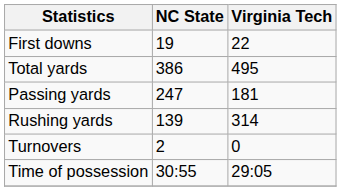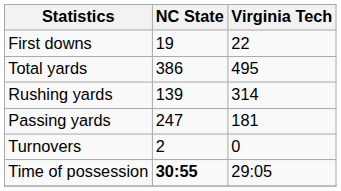rows swapped: (60, 120) <-> (60, 95)
(176, 172) normal -> (177, 172) bold
